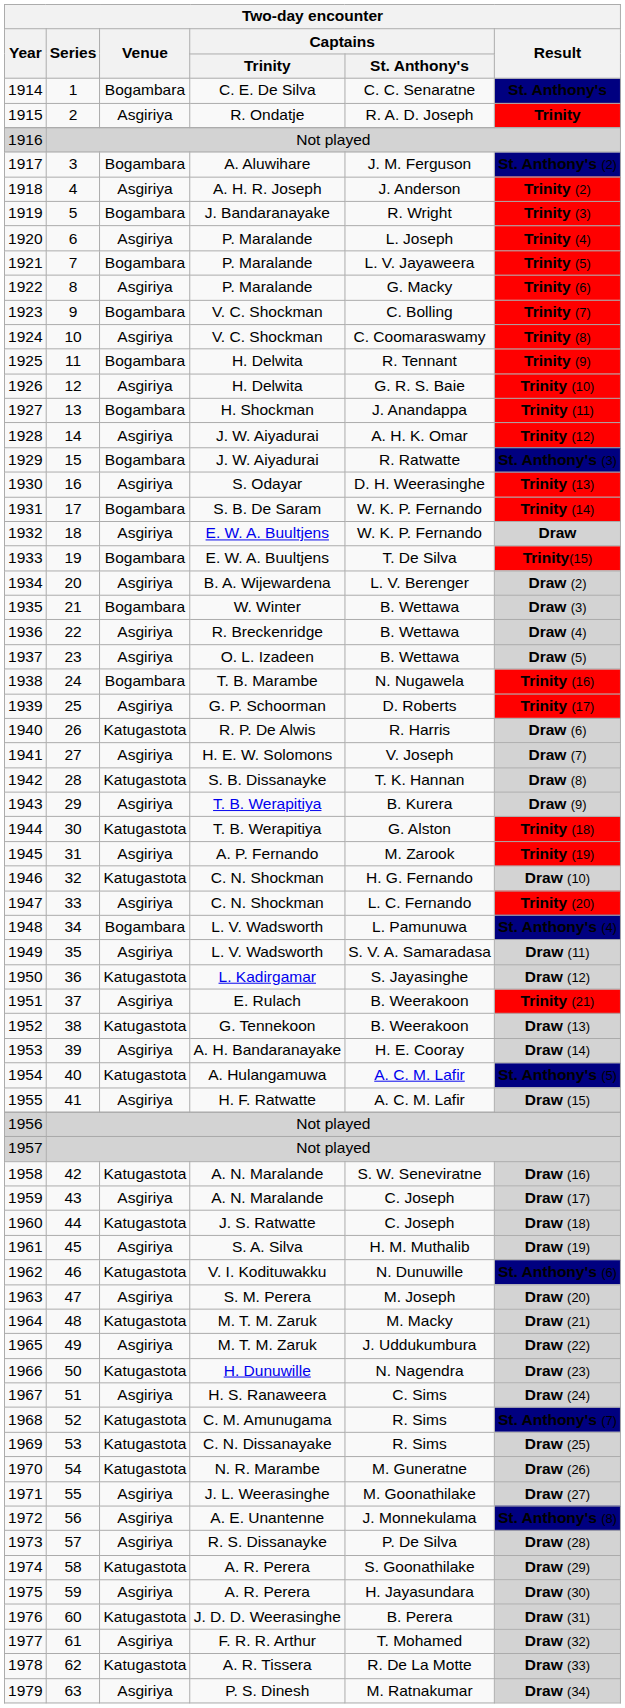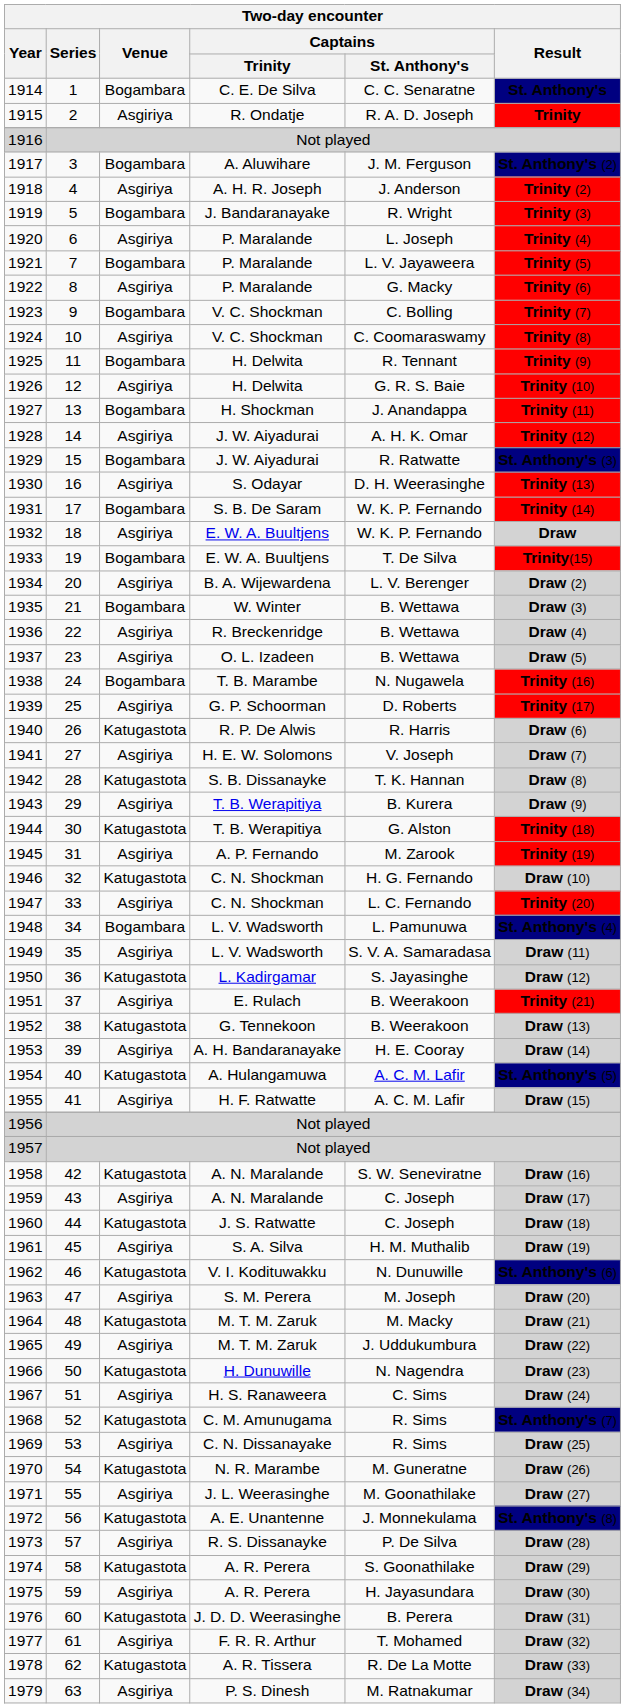(145, 1444) Katugastota -> (145, 1444) Asgiriya
(145, 1518) Asgiriya -> (145, 1518) Katugastota
